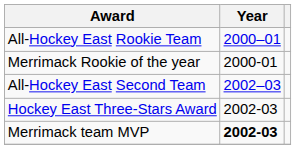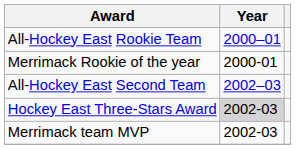(251, 109) no background -> (251, 109) lightgrey background
(251, 132) bold -> (251, 132) normal
